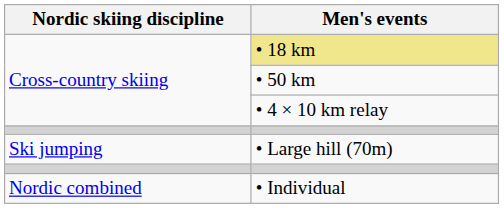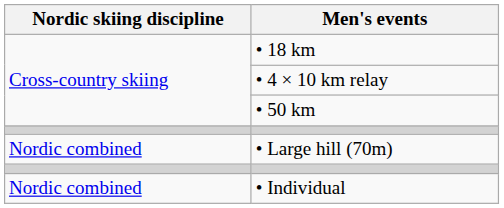(286, 49) khaki background -> (286, 49) no background
(286, 79) • 50 km -> (322, 79) • 4 × 10 km relay
(322, 110) • 4 × 10 km relay -> (286, 110) • 50 km
(56, 149) Ski jumping -> (75, 149) Nordic combined
